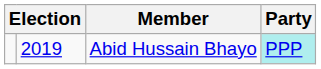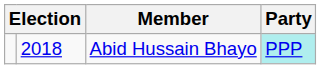(41, 48) 2019 -> (41, 48) 2018
